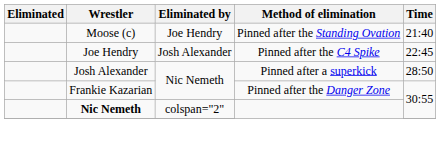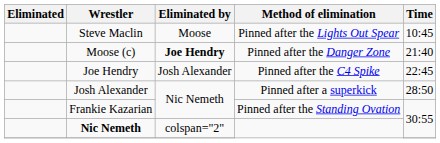+ row: (111, 33)
(195, 33) normal -> (195, 52) bold
(319, 33) Pinned after the Standing Ovation -> (319, 52) Pinned after the Danger Zone
(319, 90) Pinned after the Danger Zone -> (319, 109) Pinned after the Standing Ovation
